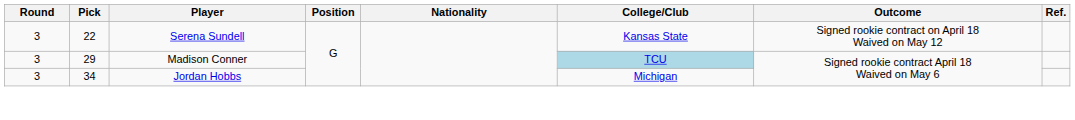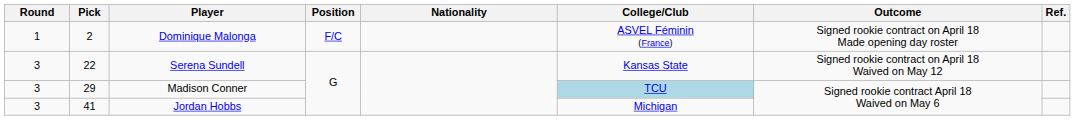+ row: (207, 36)
(89, 77) 34 -> (89, 106) 41
